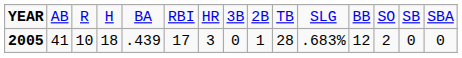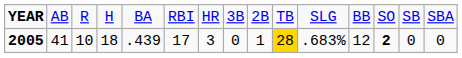(285, 41) no background -> (285, 41) gold background
(386, 41) normal -> (386, 41) bold
